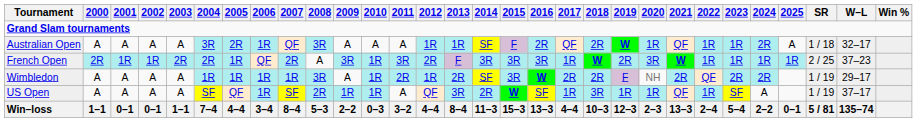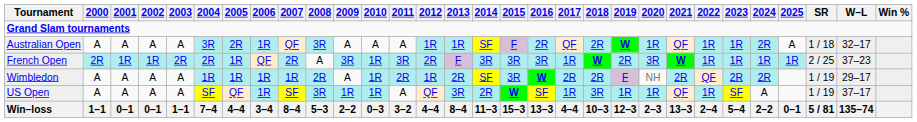(320, 77) 3R -> (320, 77) 2R
(320, 93) 2R -> (320, 93) 3R
